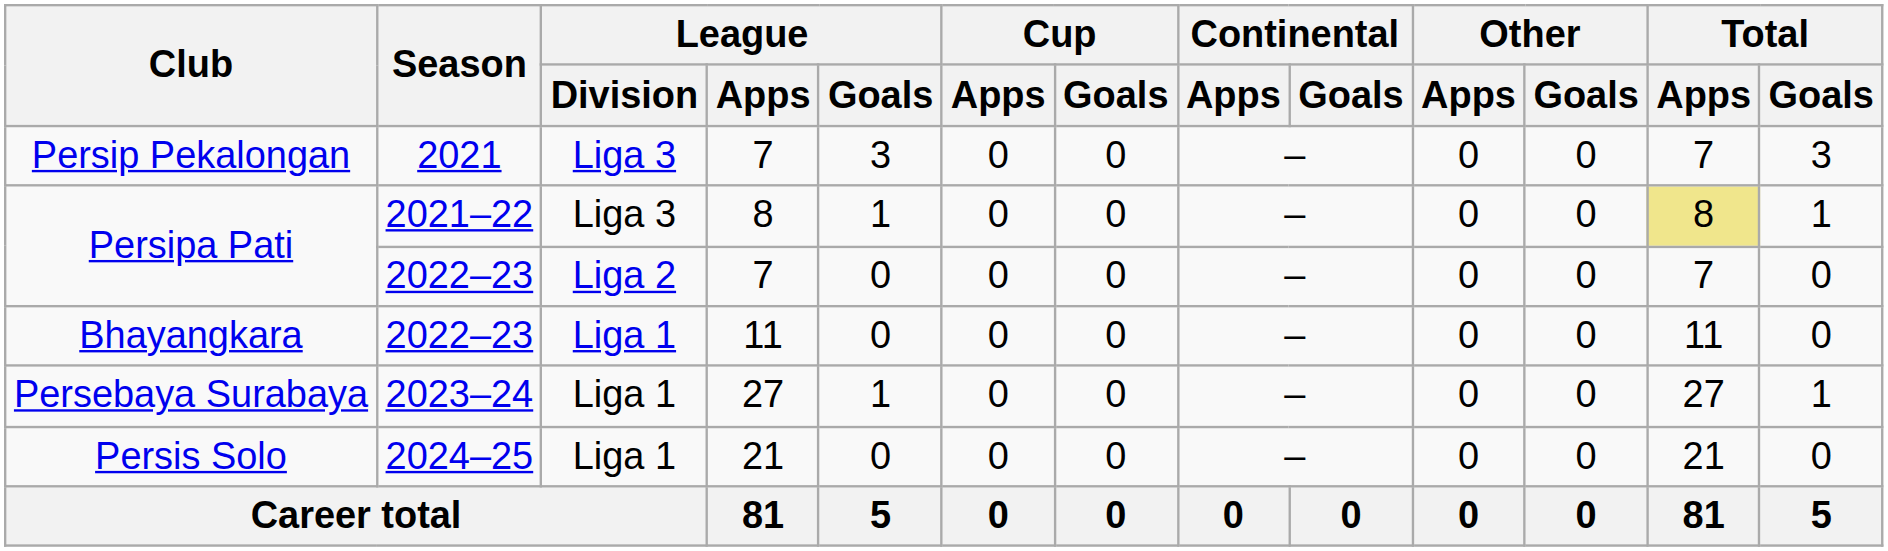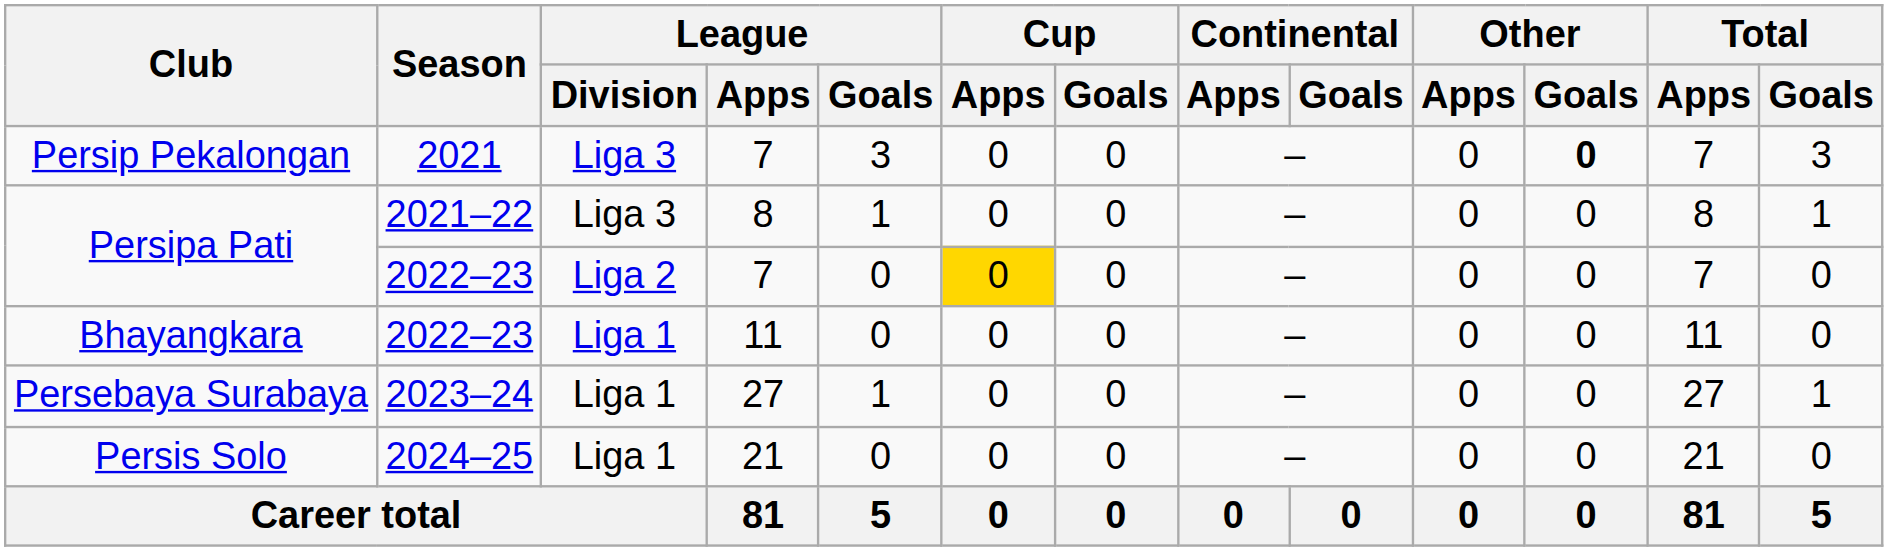(1586, 154) normal -> (1586, 154) bold
(1704, 214) khaki background -> (1704, 214) no background
(998, 275) no background -> (998, 275) gold background
